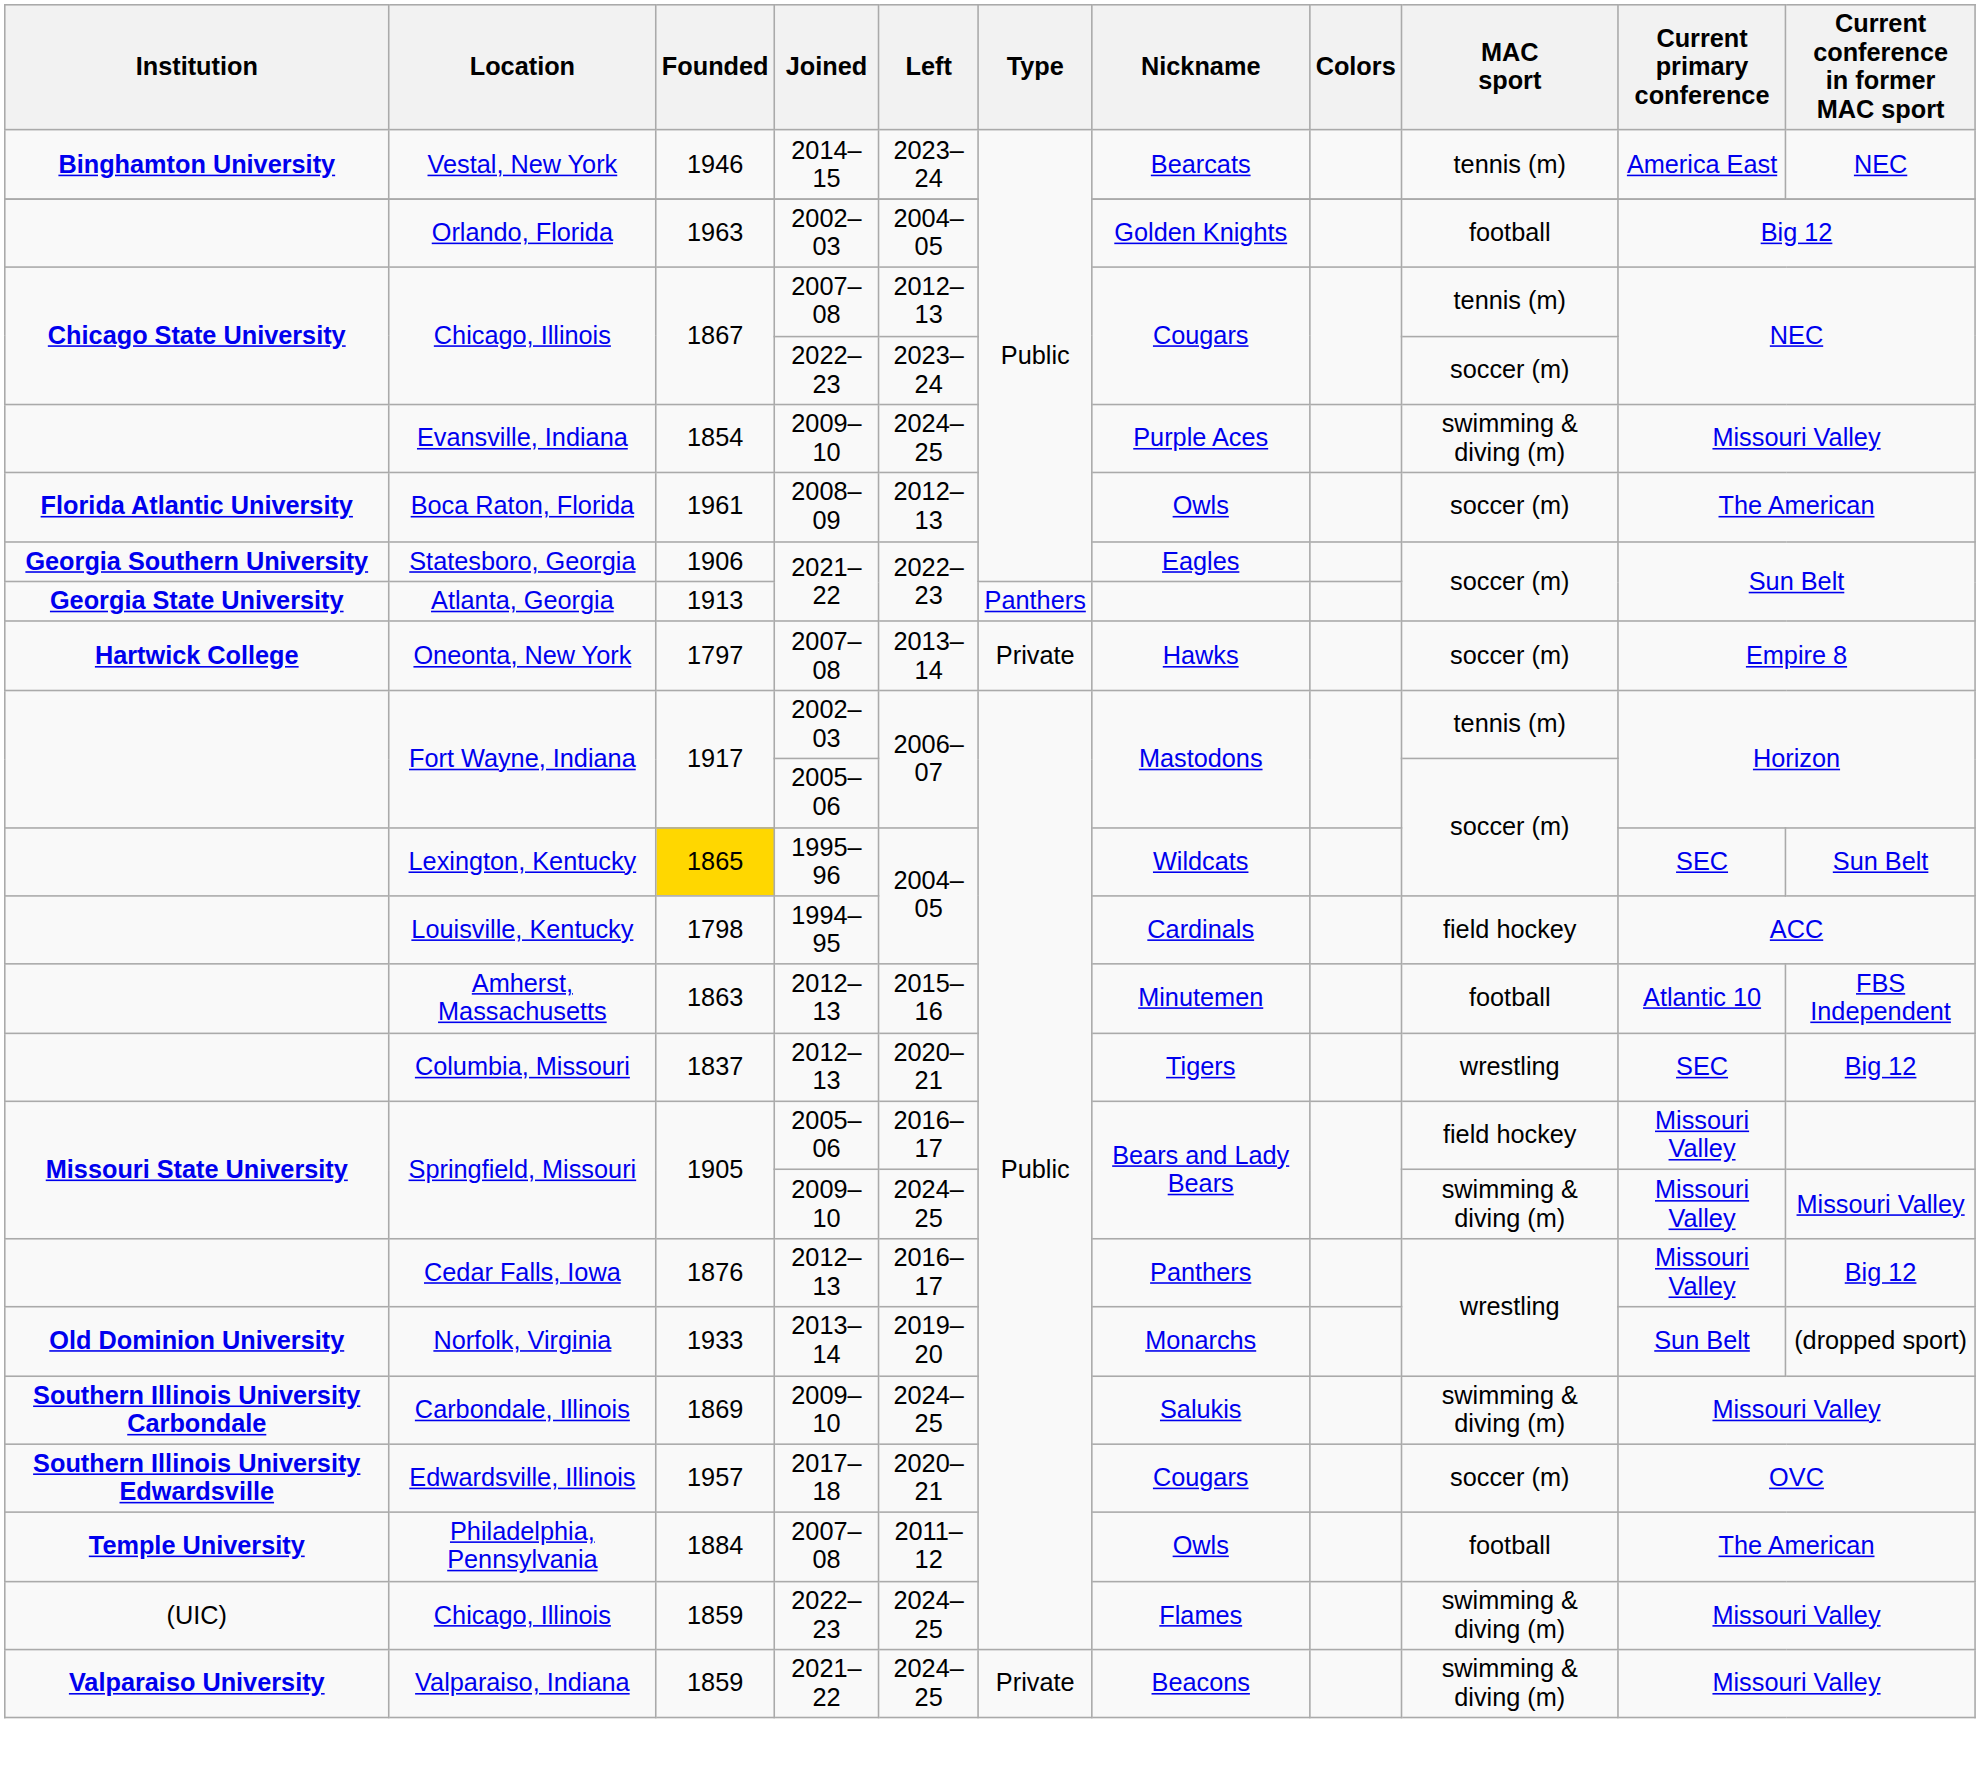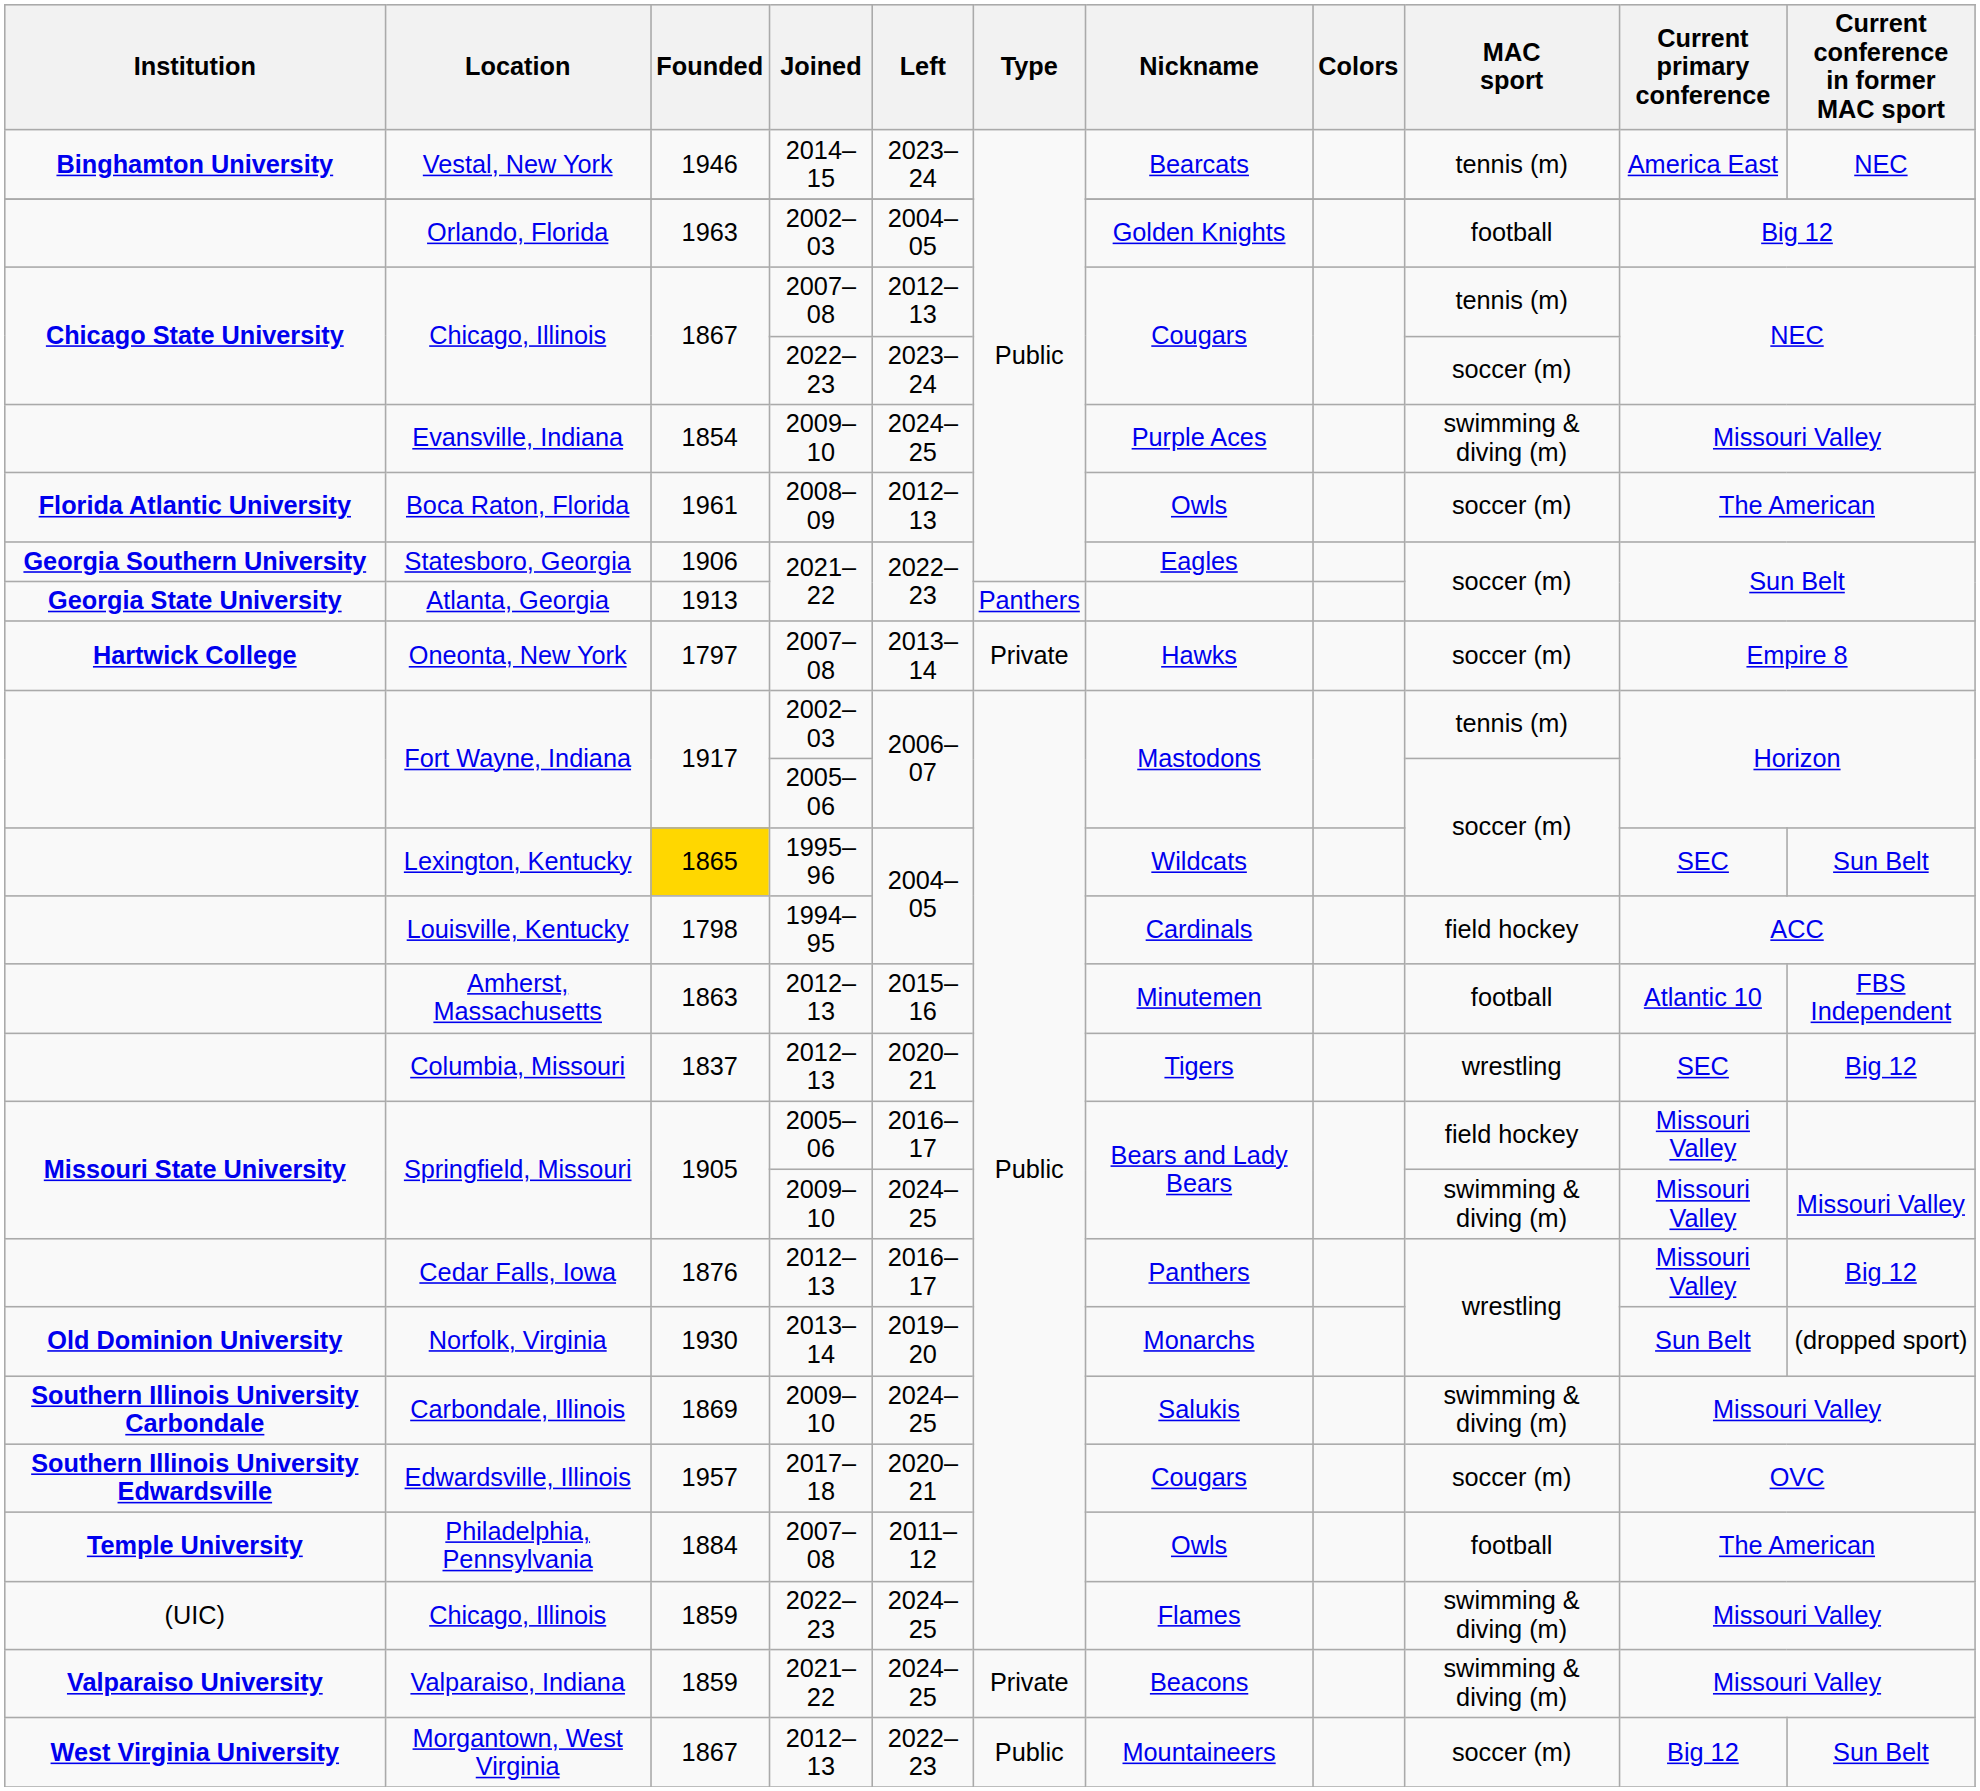(715, 1340) 1933 -> (710, 1340) 1930
+ row: (518, 1752)
